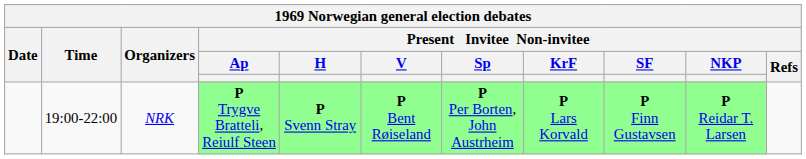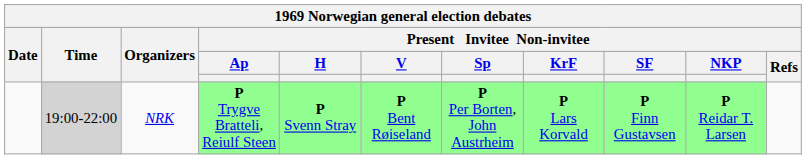(81, 117) no background -> (81, 117) lightgrey background
